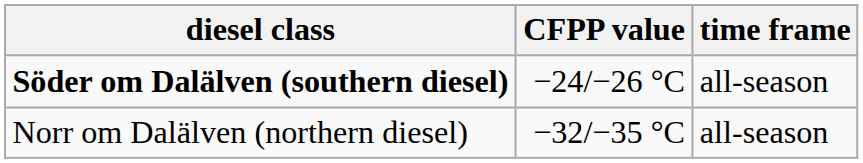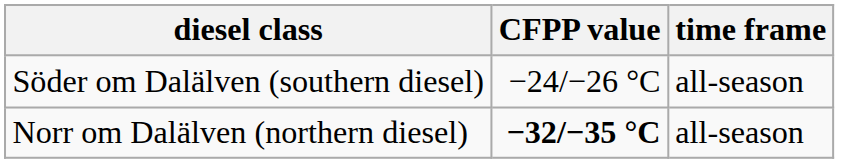(260, 81) bold -> (248, 81) normal
(609, 132) normal -> (583, 132) bold
